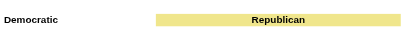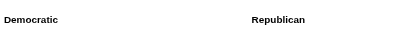(278, 20) khaki background -> (278, 20) no background
